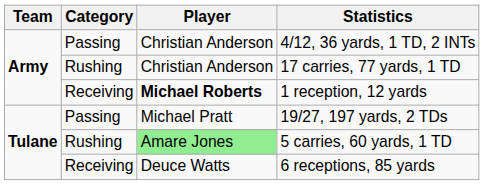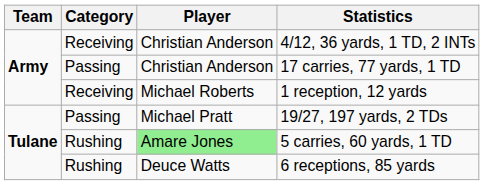(93, 42) Passing -> (99, 42) Receiving
(93, 67) Rushing -> (93, 67) Passing
(201, 92) bold -> (197, 92) normal
(99, 166) Receiving -> (93, 166) Rushing
